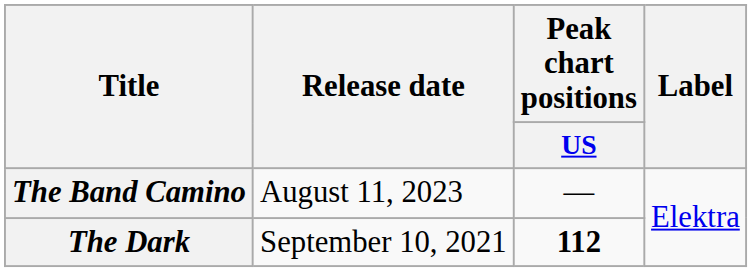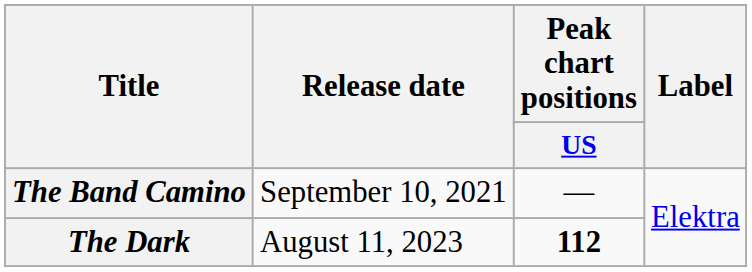(361, 192) August 11, 2023 -> (383, 192) September 10, 2021
(383, 241) September 10, 2021 -> (361, 241) August 11, 2023
